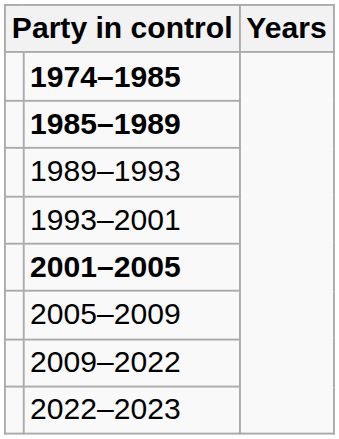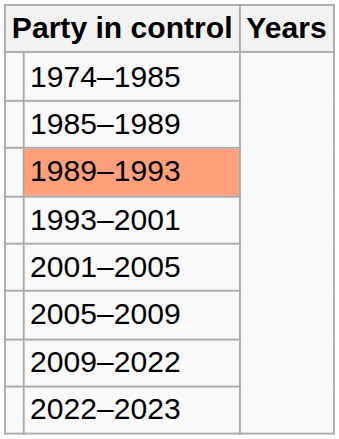(105, 76) bold -> (105, 76) normal
(105, 123) bold -> (105, 123) normal
(105, 171) no background -> (105, 171) lightsalmon background
(105, 266) bold -> (105, 266) normal
